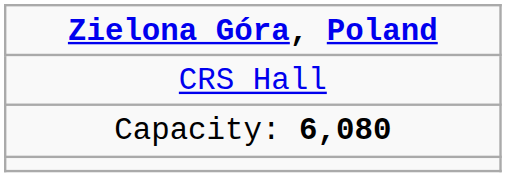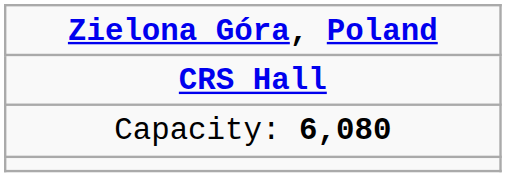(253, 81) normal -> (253, 81) bold
